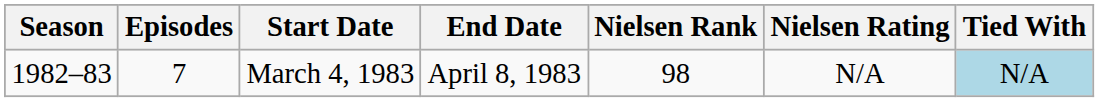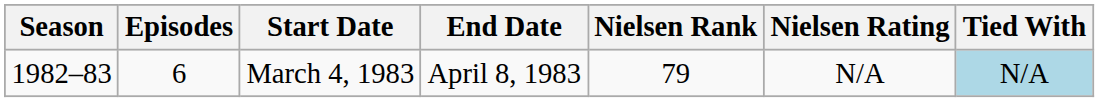(179, 72) 7 -> (179, 72) 6
(676, 72) 98 -> (676, 72) 79
